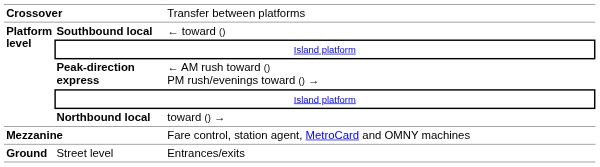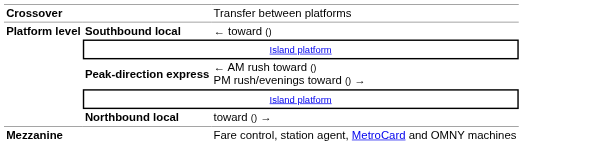- row: (85, 153)
